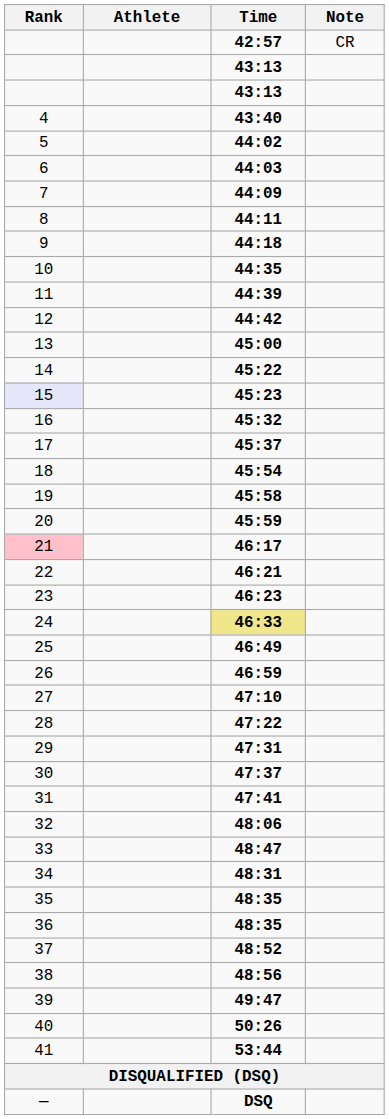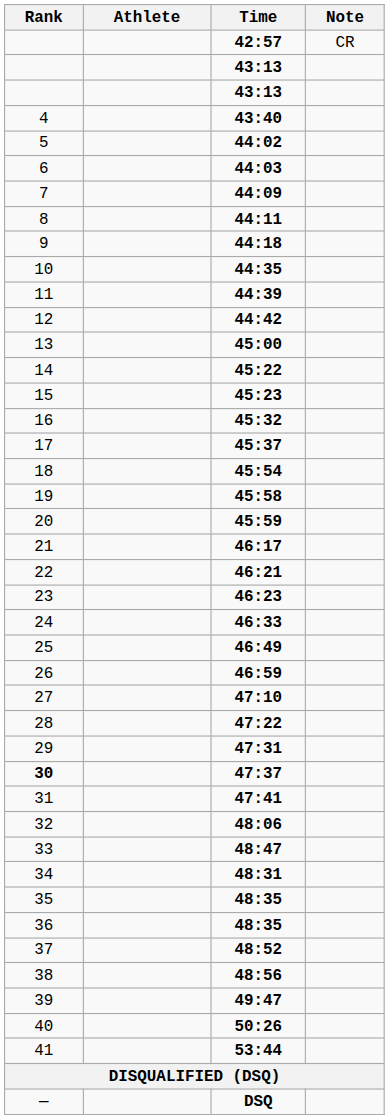(44, 396) lavender background -> (44, 396) no background
(44, 547) pink background -> (44, 547) no background
(258, 623) khaki background -> (258, 623) no background
(44, 774) normal -> (44, 774) bold
